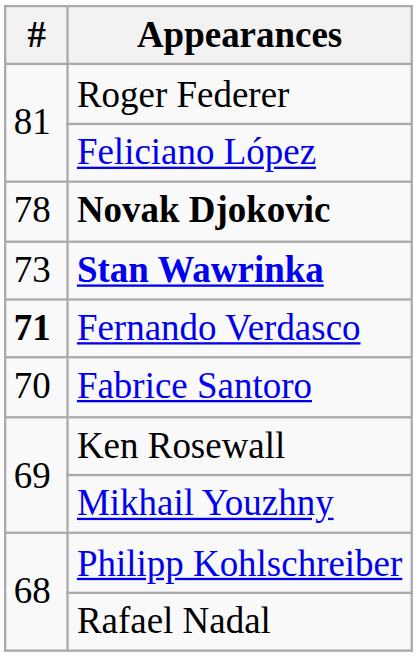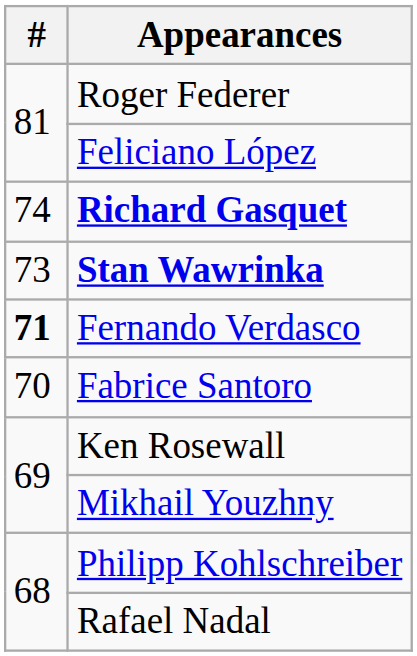- row: (204, 210)
+ row: (212, 210)
